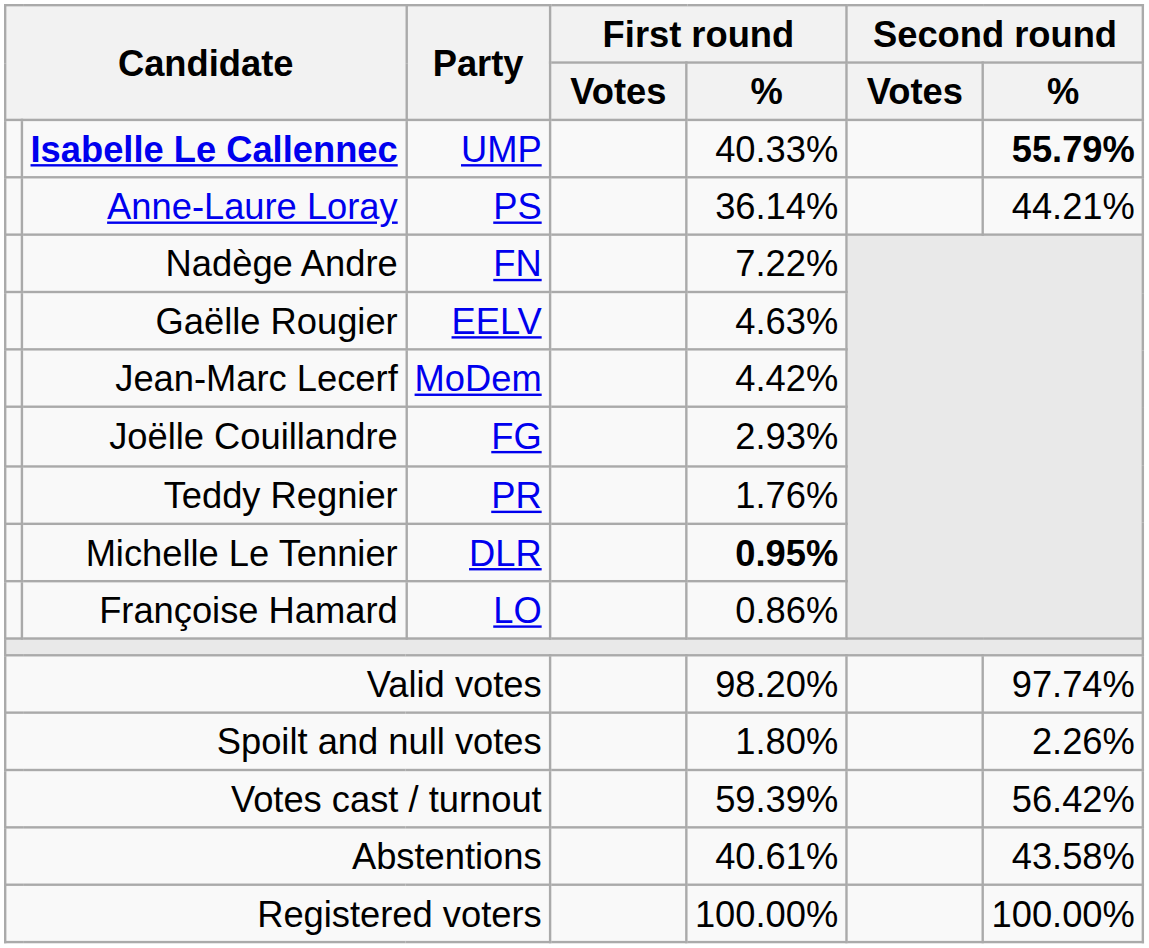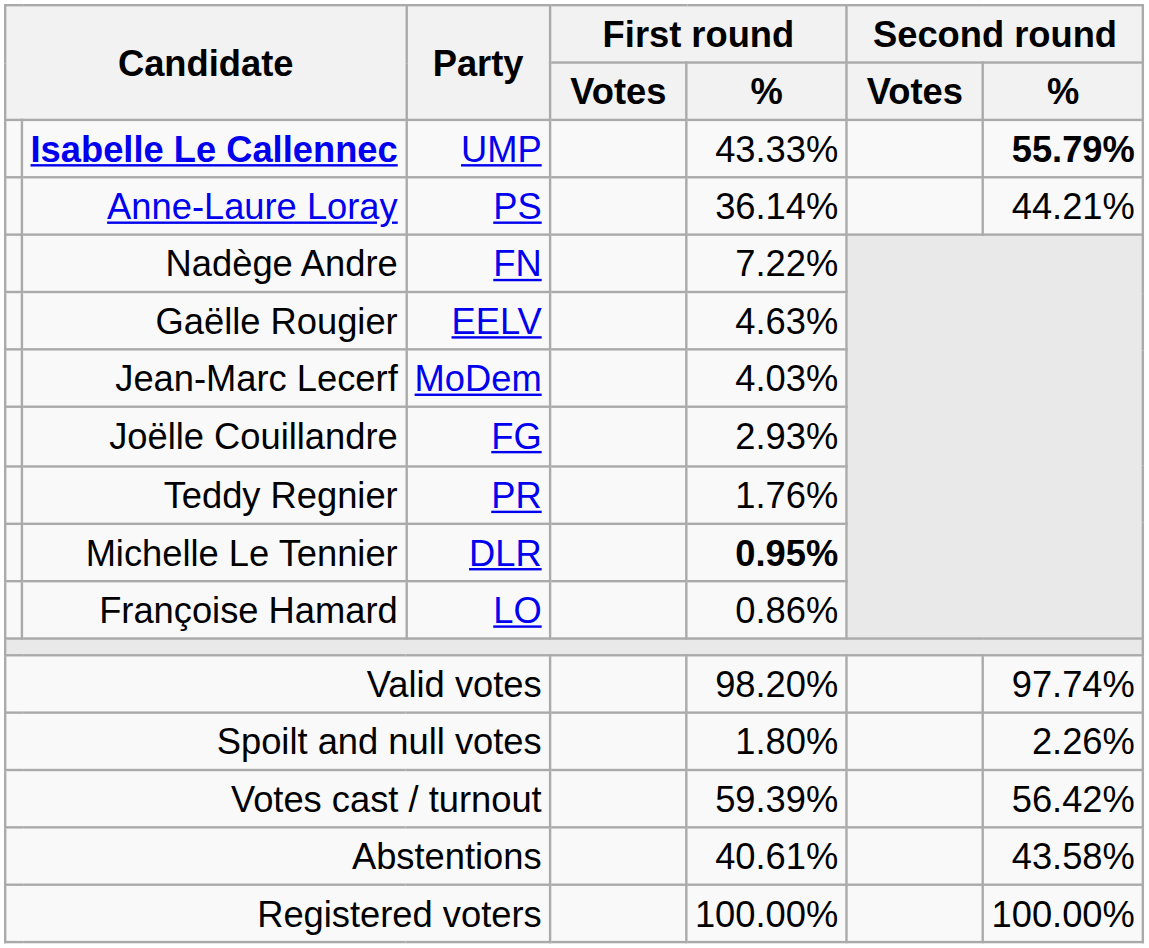(777, 149) 40.33% -> (777, 149) 43.33%
(787, 379) 4.42% -> (787, 379) 4.03%
